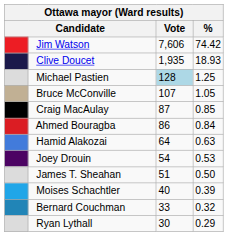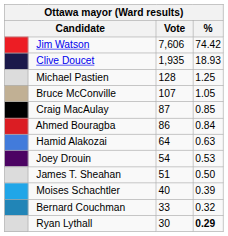(167, 77) lightblue background -> (167, 77) no background
(205, 223) normal -> (205, 223) bold
